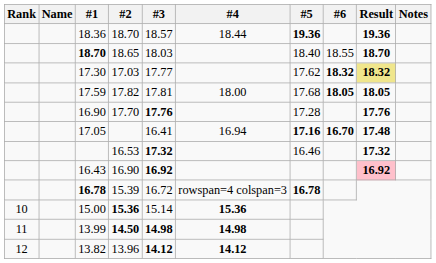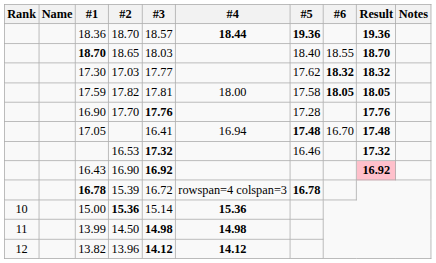(233, 33) normal -> (233, 33) bold
(376, 72) khaki background -> (376, 72) no background
(307, 92) 17.68 -> (307, 92) 17.58
(307, 131) 17.16 -> (307, 131) 17.48
(340, 131) bold -> (340, 131) normal
(125, 229) bold -> (125, 229) normal
